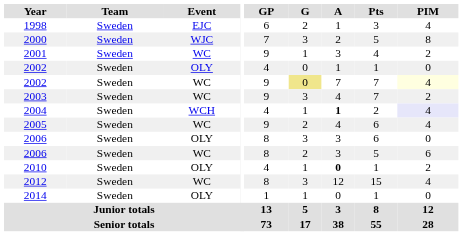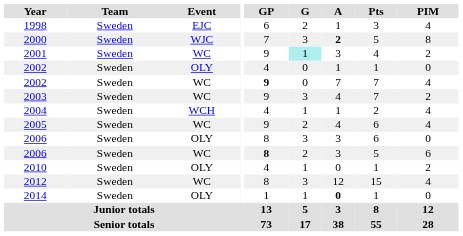(338, 39) normal -> (338, 39) bold
(305, 53) no background -> (305, 53) paleturquoise background
(266, 82) normal -> (266, 82) bold
(305, 82) khaki background -> (305, 82) no background
(428, 82) lightyellow background -> (428, 82) no background
(338, 110) bold -> (338, 110) normal
(428, 110) lavender background -> (428, 110) no background
(266, 153) normal -> (266, 153) bold
(338, 167) bold -> (338, 167) normal
(338, 195) normal -> (338, 195) bold
